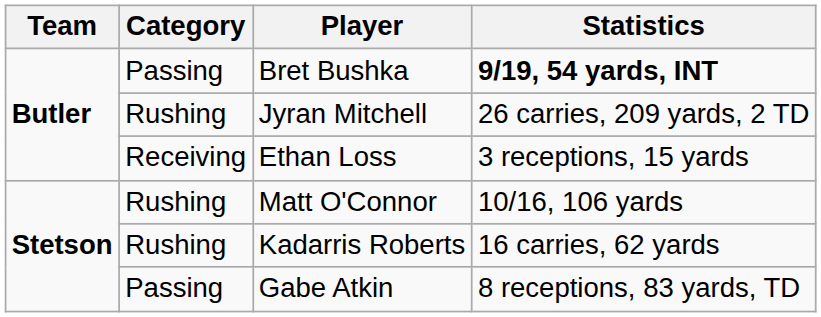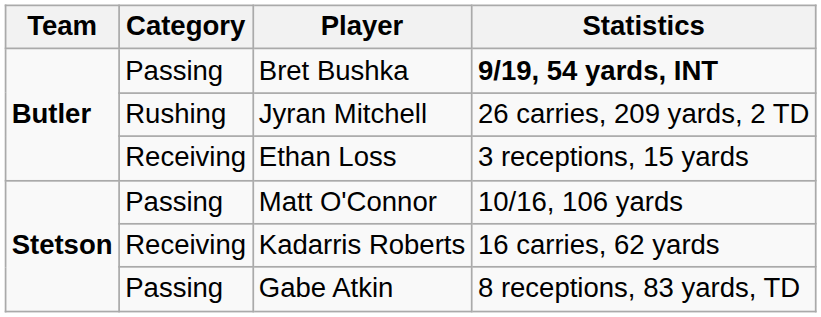(176, 201) Rushing -> (174, 201) Passing
(176, 245) Rushing -> (186, 245) Receiving
